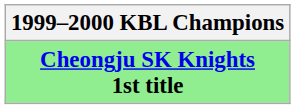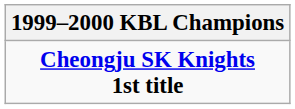(148, 71) lightgreen background -> (148, 71) no background
